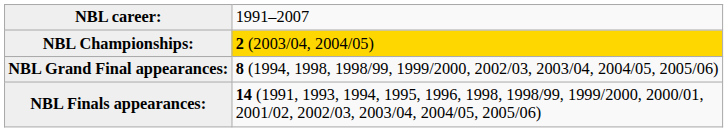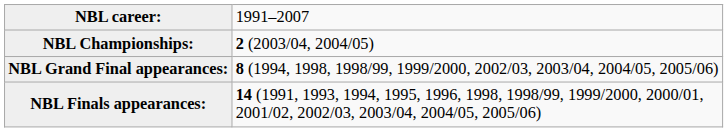(305, 43) gold background -> (305, 43) no background
